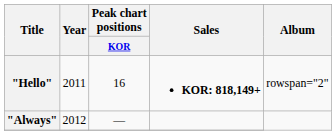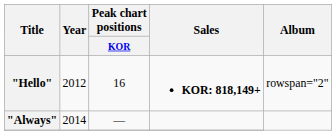(74, 83) 2011 -> (74, 83) 2012
(74, 120) 2012 -> (74, 120) 2014
